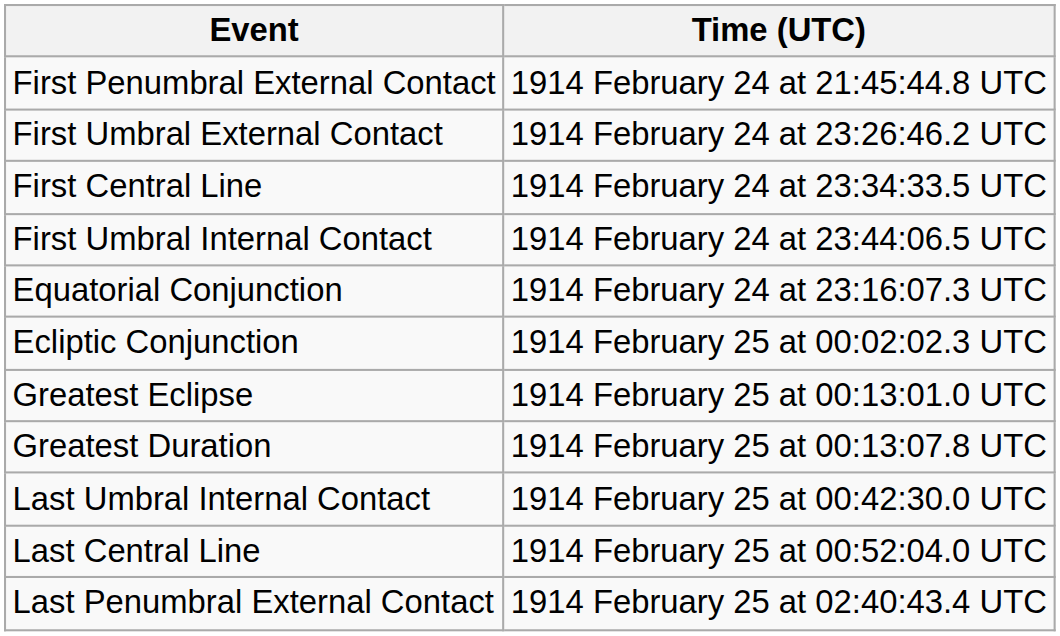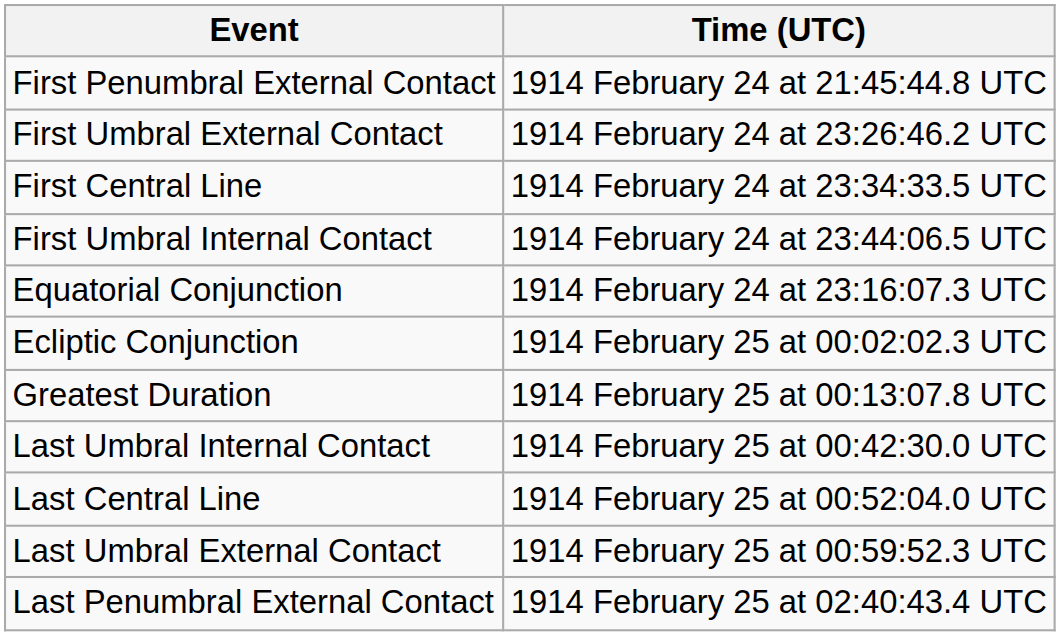- row: (133, 394)
+ row: (227, 550)
